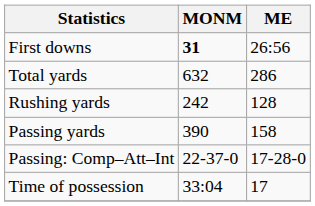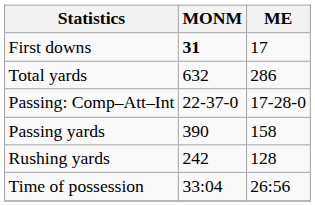(270, 46) 26:56 -> (259, 46) 17
rows swapped: (59, 102) <-> (91, 158)
(259, 186) 17 -> (270, 186) 26:56
